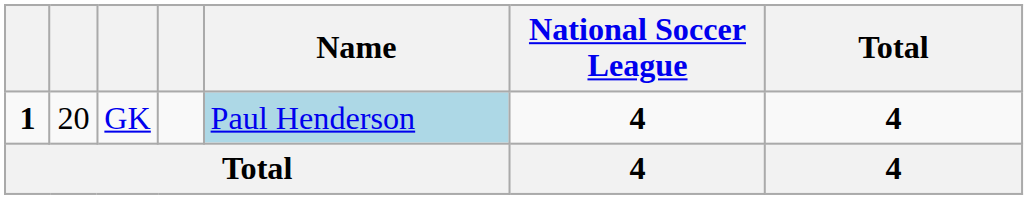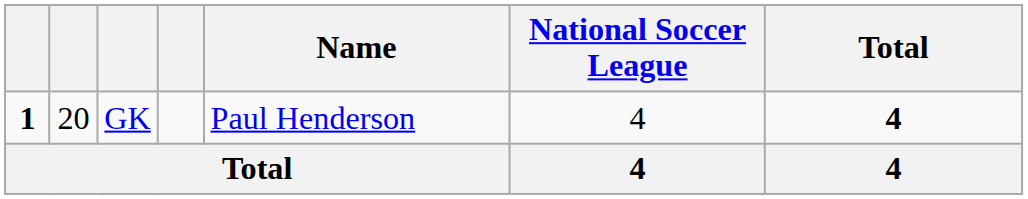(313, 117) lightblue background -> (313, 117) no background
(637, 117) bold -> (637, 117) normal
